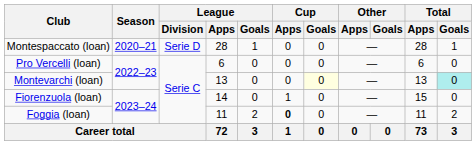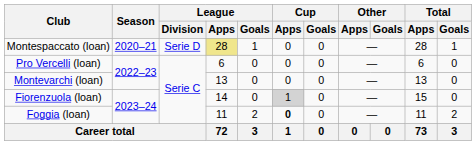(222, 47) no background -> (222, 47) khaki background
(321, 81) lightyellow background -> (321, 81) no background
(454, 81) paleturquoise background -> (454, 81) no background
(288, 98) no background -> (288, 98) lightgrey background
